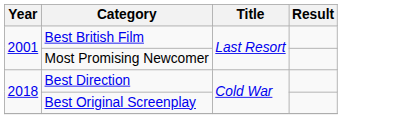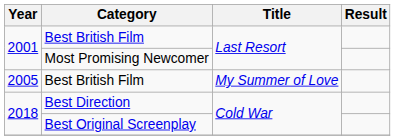+ row: (23, 80)
